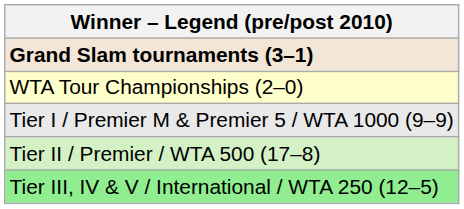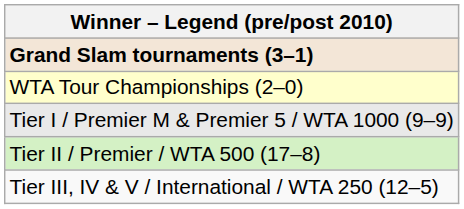(224, 187) lightgreen background -> (224, 187) no background
